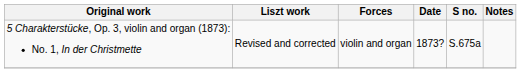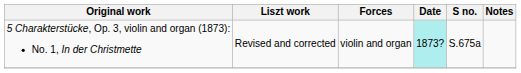(430, 44) no background -> (430, 44) paleturquoise background
